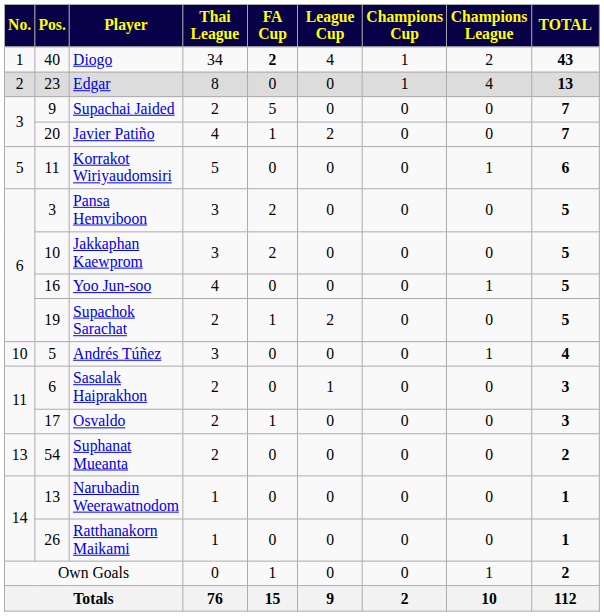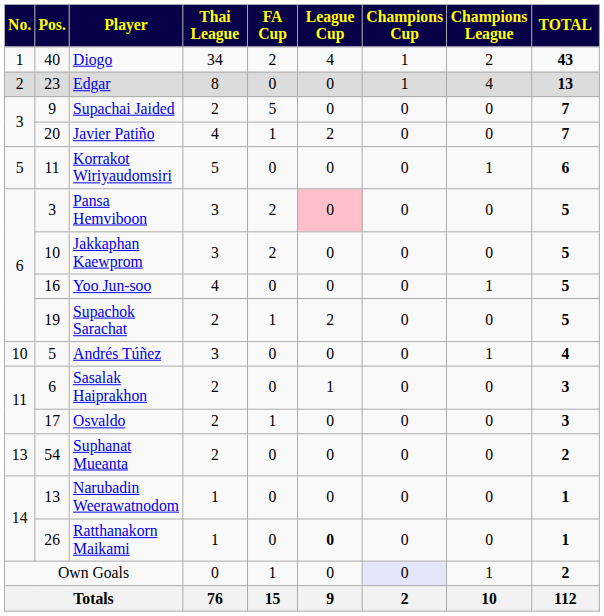(273, 59) bold -> (273, 59) normal
(330, 210) no background -> (330, 210) pink background
(330, 539) normal -> (330, 539) bold
(405, 573) no background -> (405, 573) lavender background
